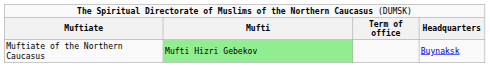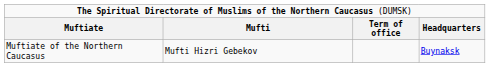(211, 51) lightgreen background -> (211, 51) no background
